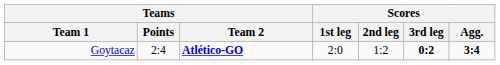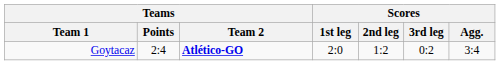(426, 50) bold -> (426, 50) normal
(472, 50) bold -> (472, 50) normal
